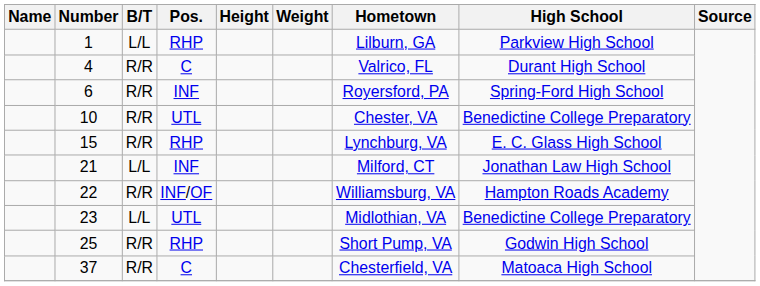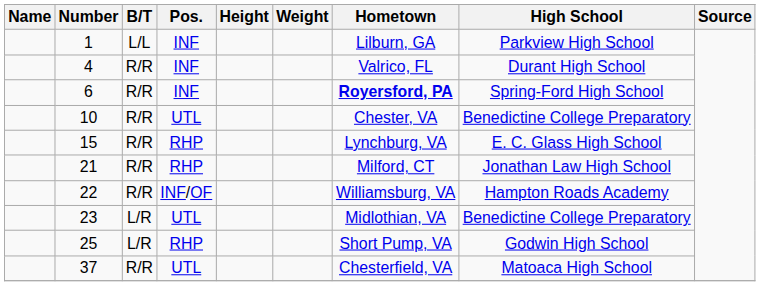(186, 42) RHP -> (186, 42) INF
(186, 67) C -> (186, 67) INF
(396, 92) normal -> (396, 92) bold
(139, 167) L/L -> (139, 167) R/R
(186, 167) INF -> (186, 167) RHP
(139, 218) L/L -> (139, 218) L/R
(139, 243) R/R -> (139, 243) L/R
(186, 268) C -> (186, 268) UTL
